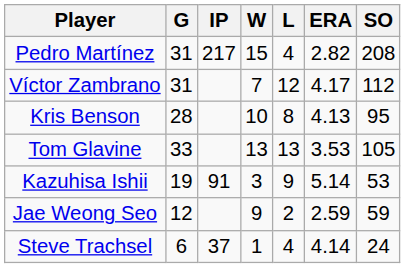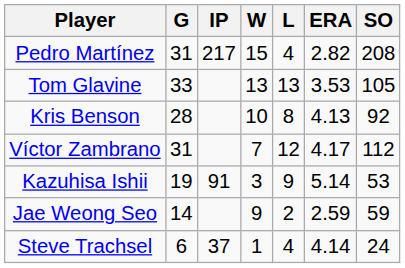rows swapped: (85, 149) <-> (85, 85)
(378, 117) 95 -> (378, 117) 92
(181, 213) 12 -> (181, 213) 14
